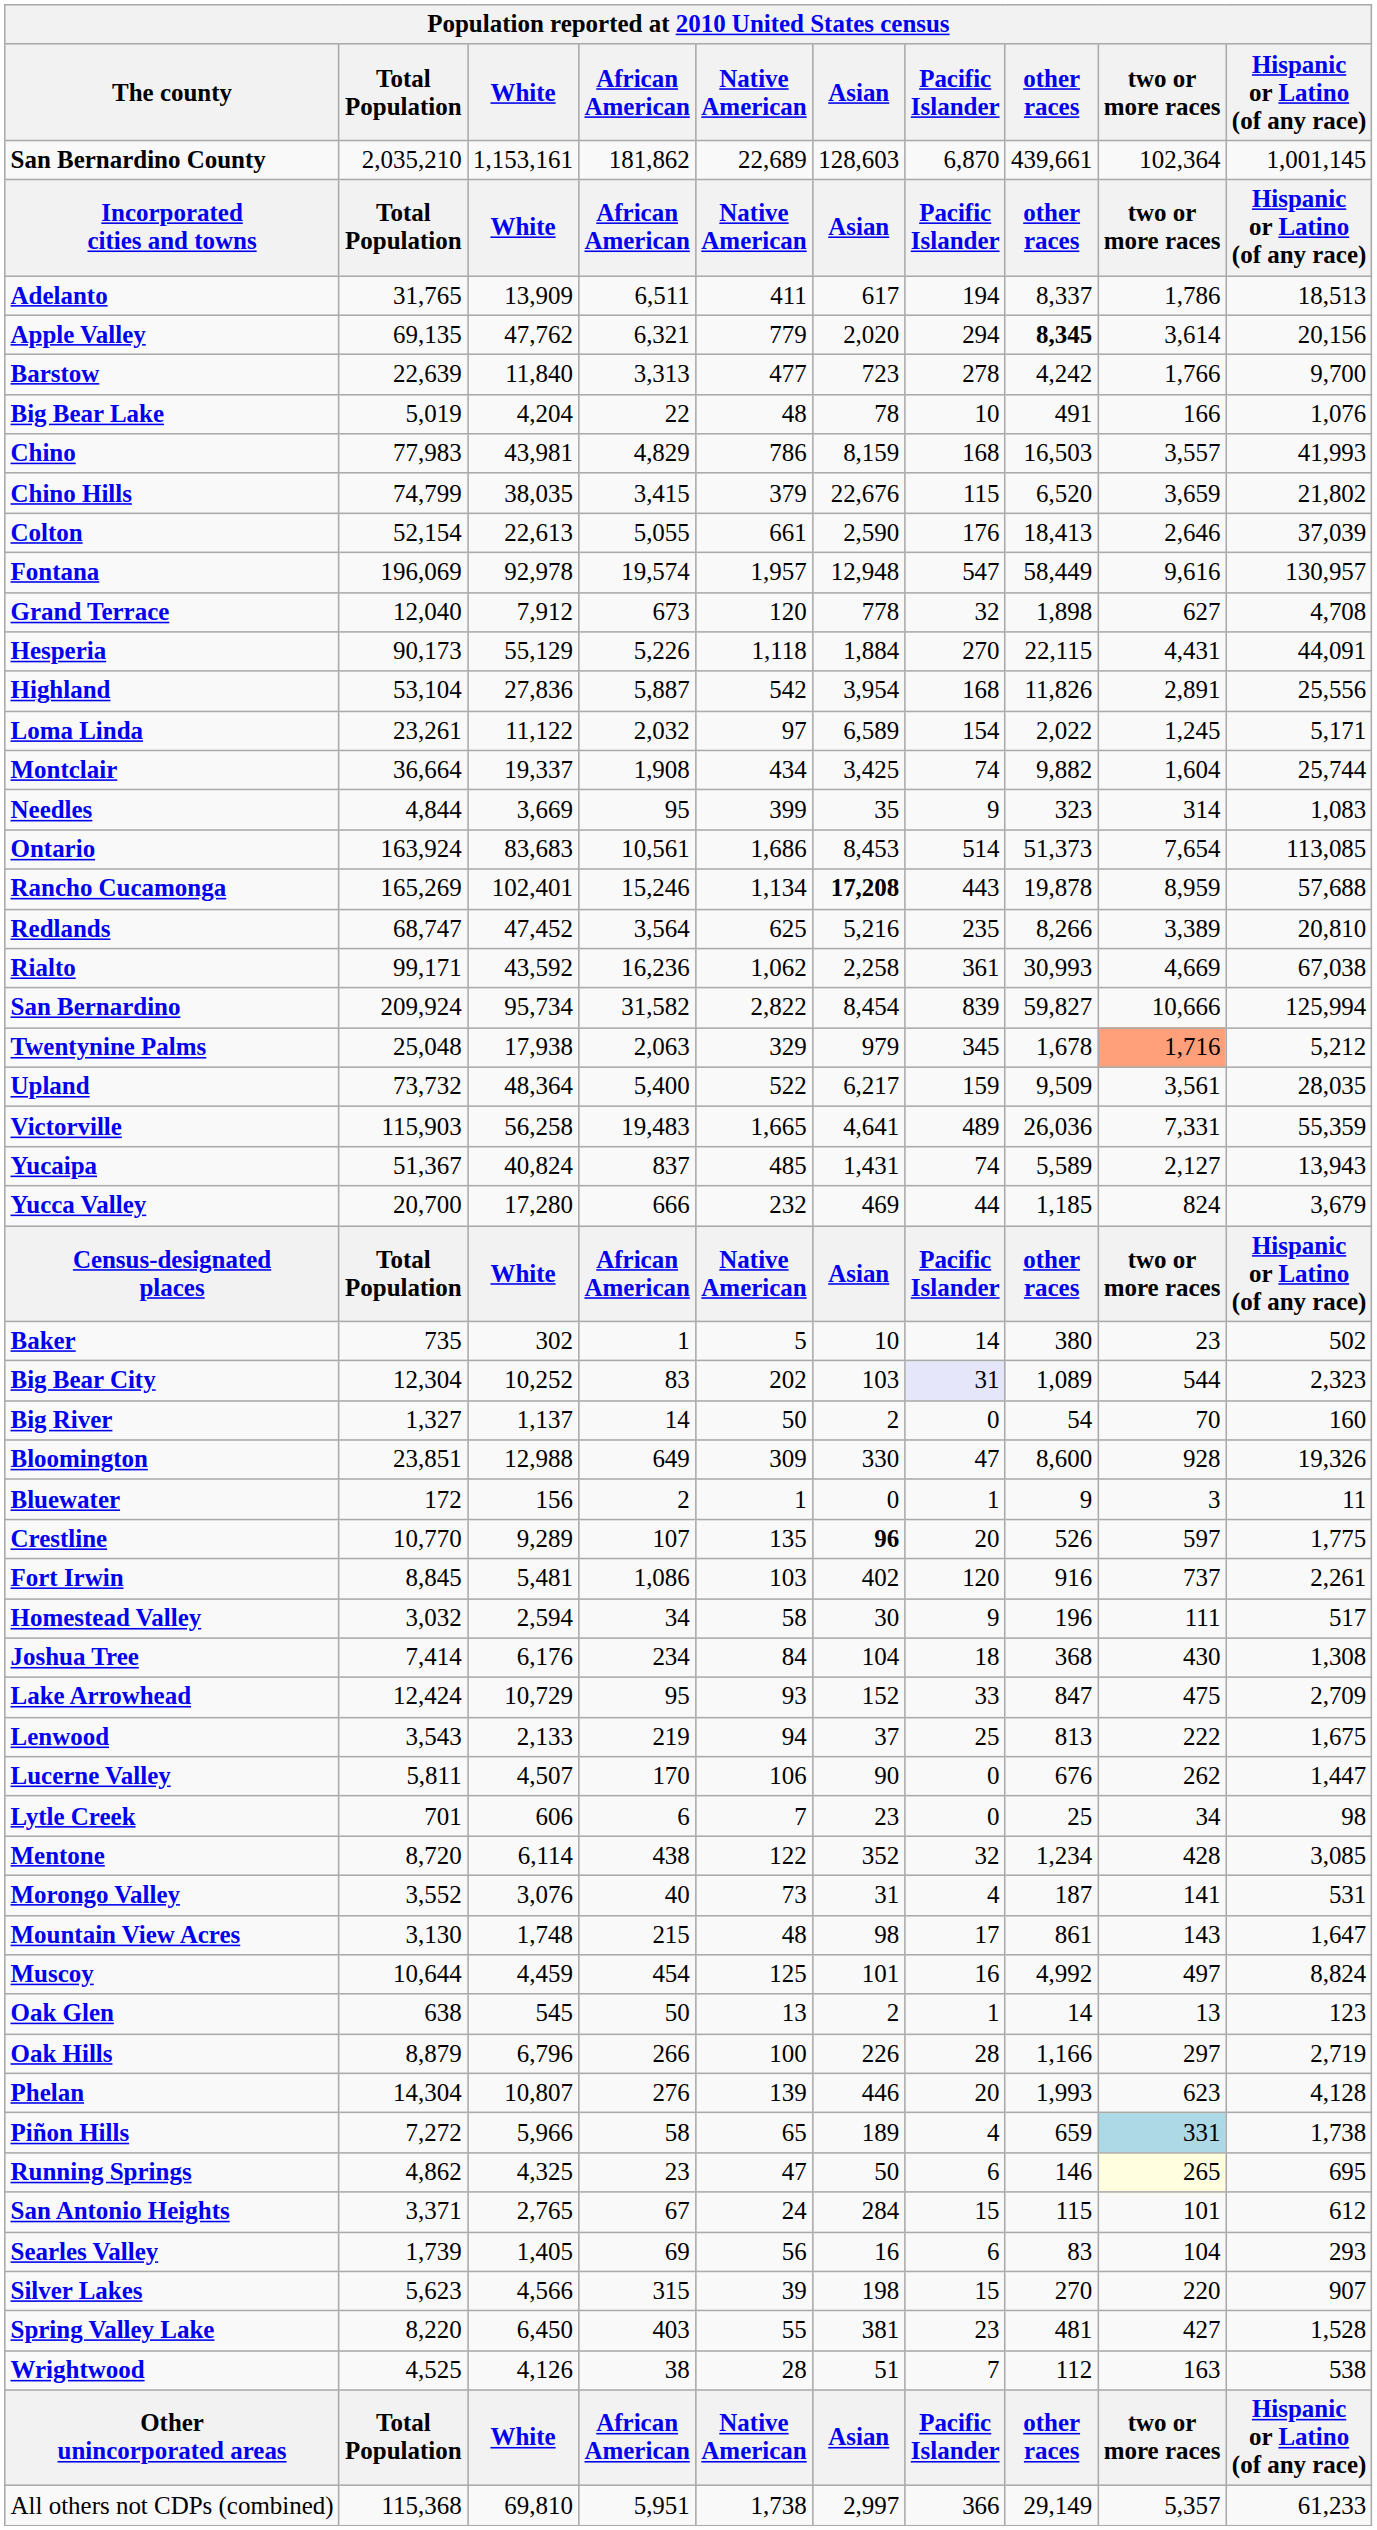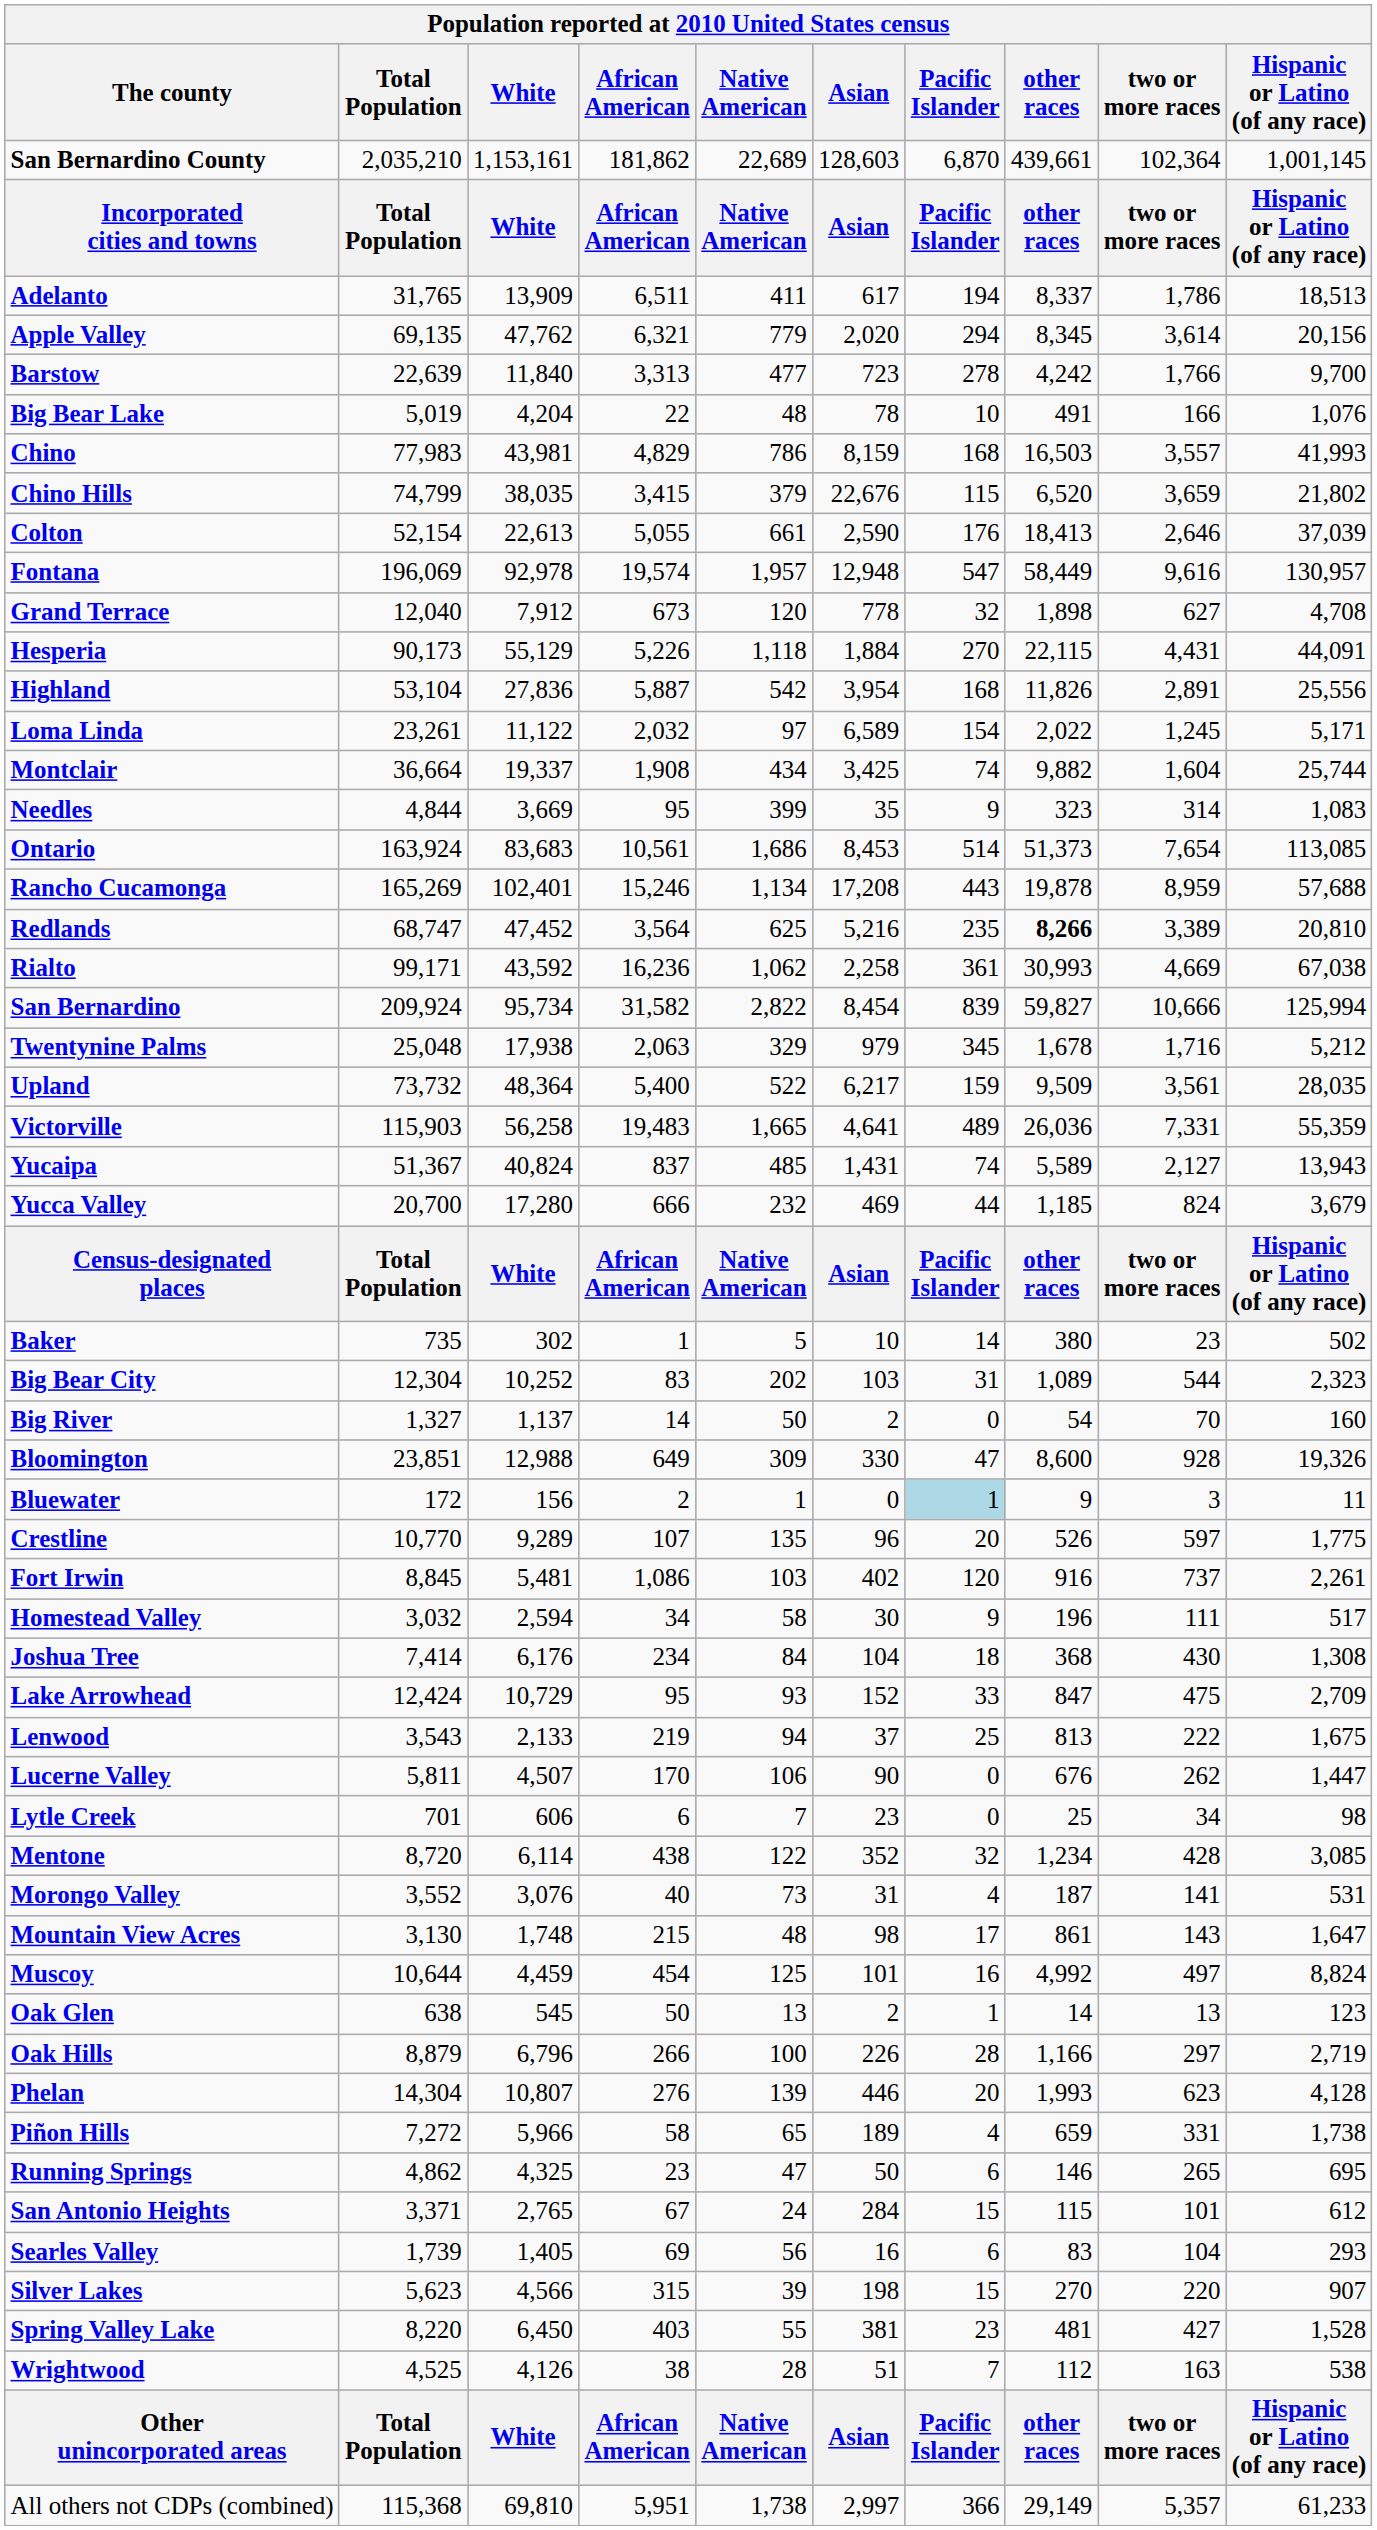(1064, 334) bold -> (1064, 334) normal
(865, 888) bold -> (865, 888) normal
(1064, 928) normal -> (1064, 928) bold
(1192, 1047) lightsalmon background -> (1192, 1047) no background
(987, 1380) lavender background -> (987, 1380) no background
(993, 1499) no background -> (993, 1499) lightblue background
(887, 1538) bold -> (887, 1538) normal
(1202, 2132) lightblue background -> (1202, 2132) no background
(1202, 2172) lightyellow background -> (1202, 2172) no background
